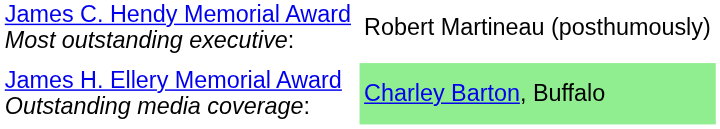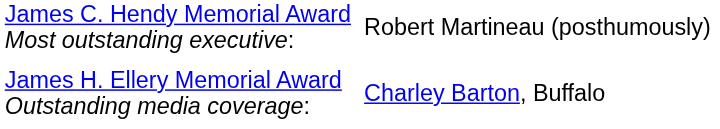(485, 93) lightgreen background -> (485, 93) no background
